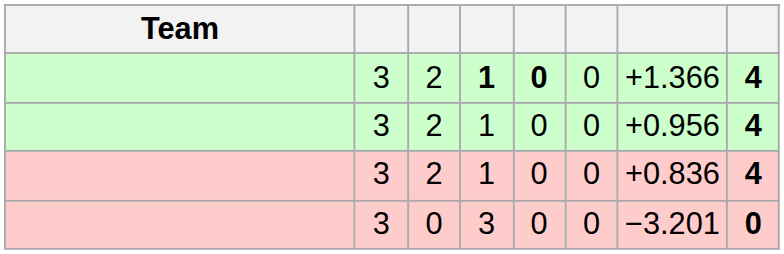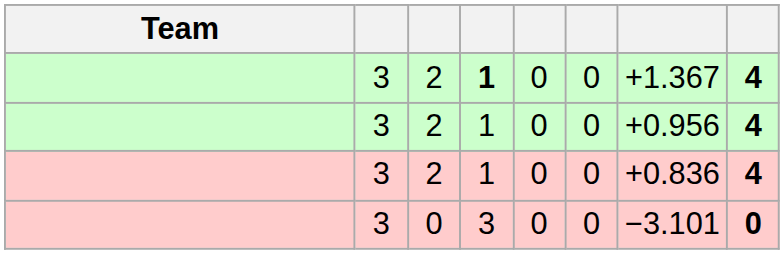(539, 77) bold -> (539, 77) normal
(672, 77) +1.366 -> (672, 77) +1.367
(672, 223) −3.201 -> (672, 223) −3.101
